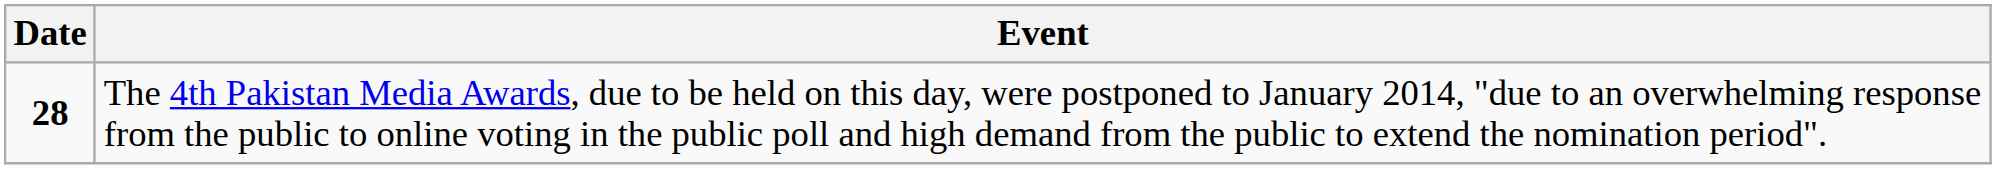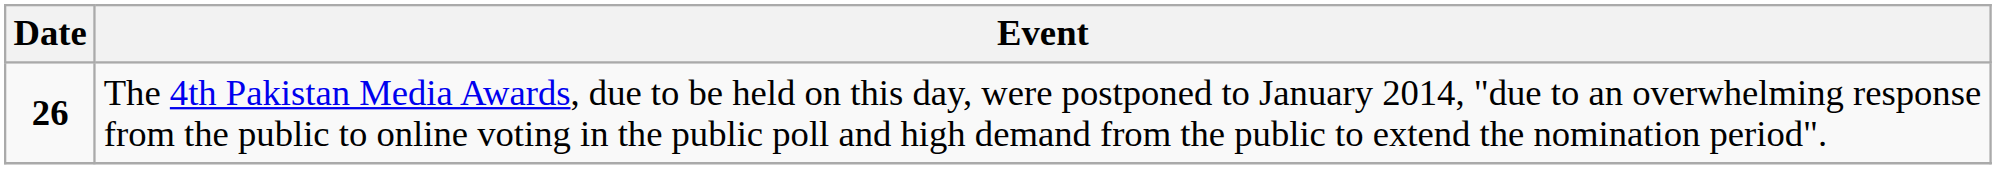(50, 112) 28 -> (50, 112) 26
